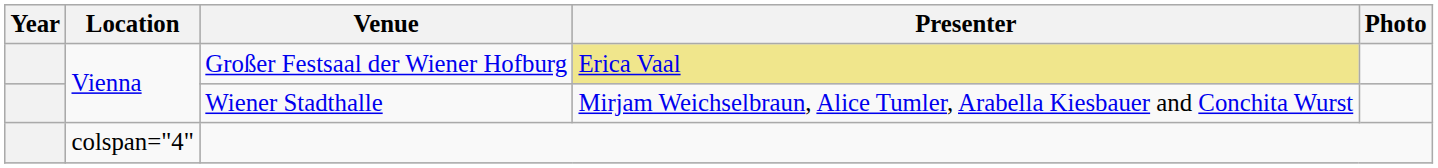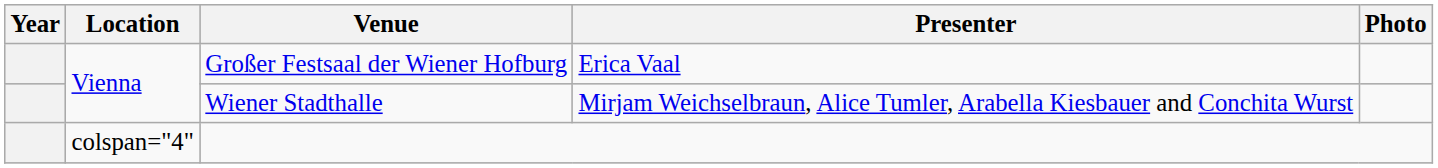(630, 63) khaki background -> (630, 63) no background
